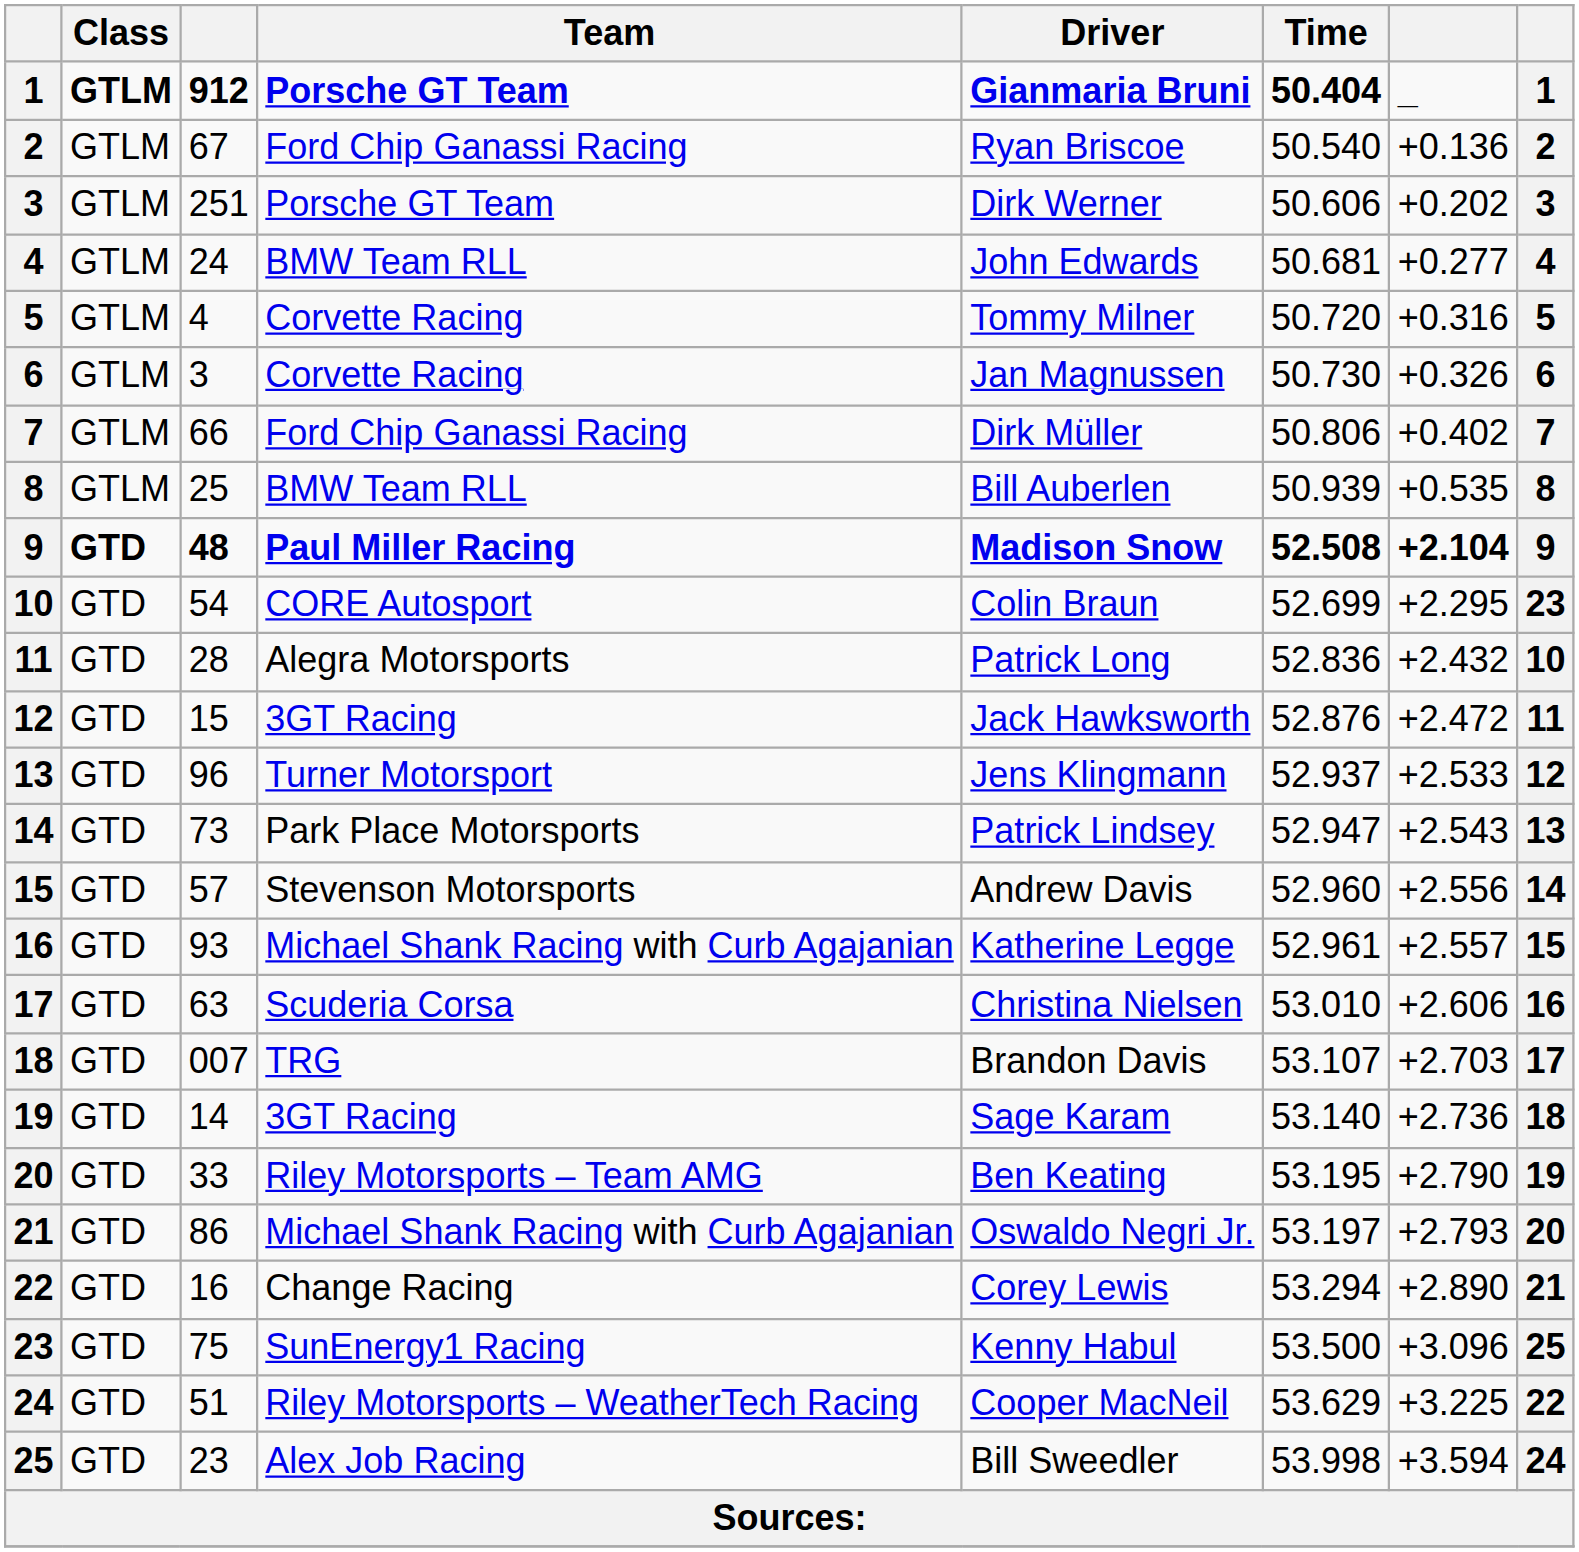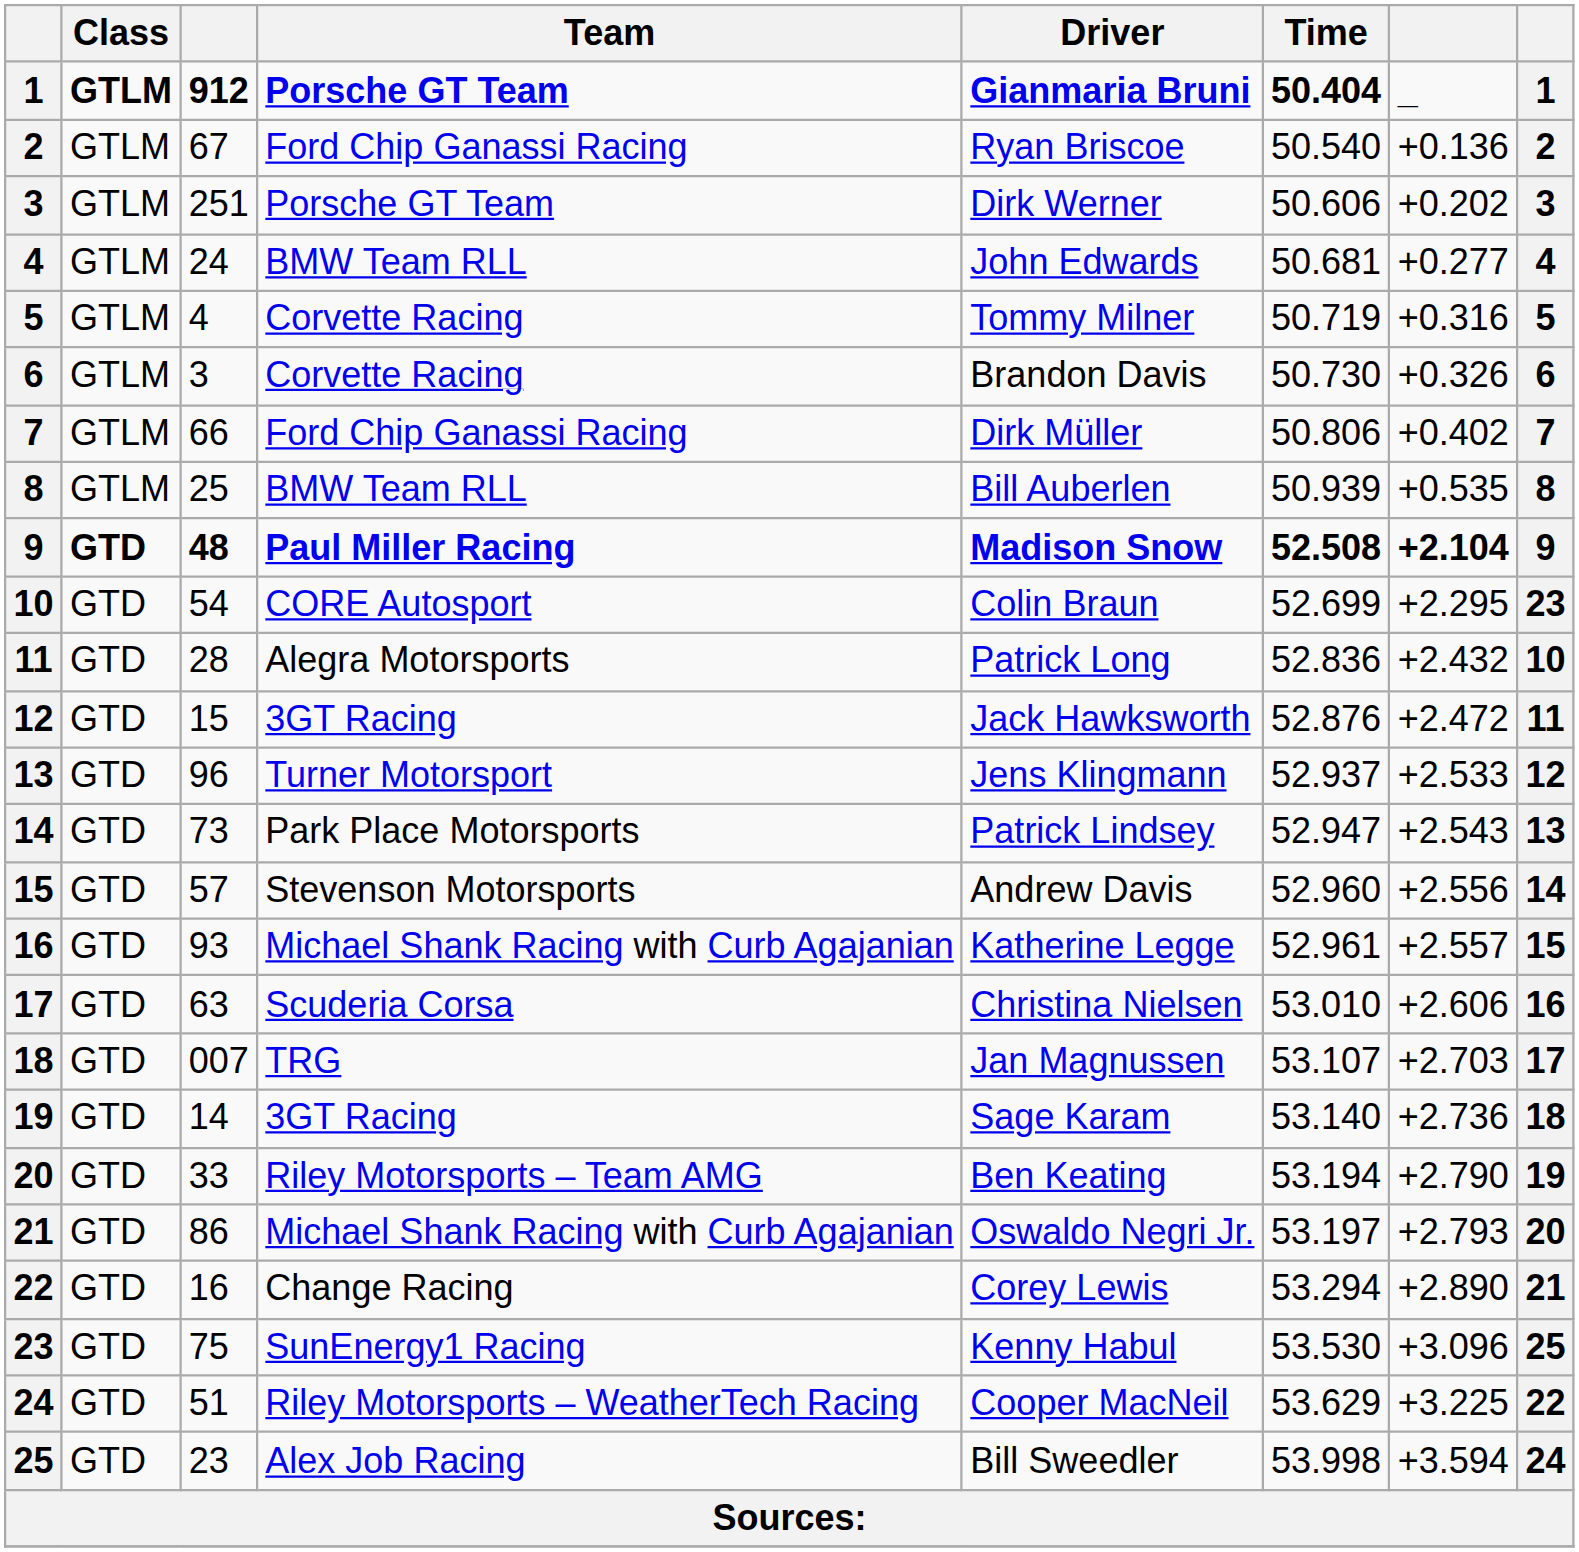(1326, 318) 50.720 -> (1326, 318) 50.719
(1097, 375) Jan Magnussen -> (1088, 375) Brandon Davis
(1088, 1060) Brandon Davis -> (1097, 1060) Jan Magnussen
(1326, 1174) 53.195 -> (1326, 1174) 53.194
(1326, 1346) 53.500 -> (1326, 1346) 53.530
